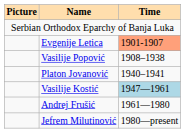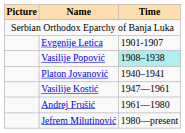(142, 43) lightsalmon background -> (142, 43) no background
(143, 58) no background -> (143, 58) paleturquoise background
(145, 89) lightblue background -> (145, 89) no background
